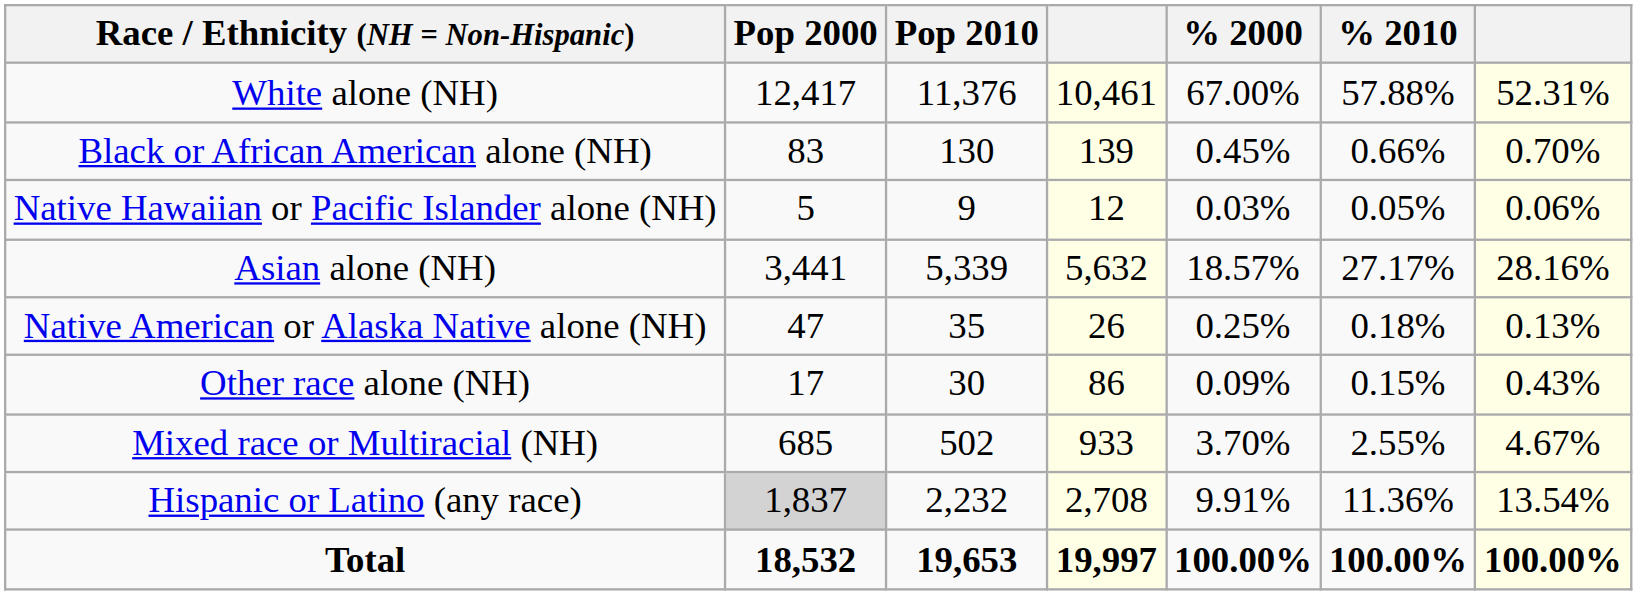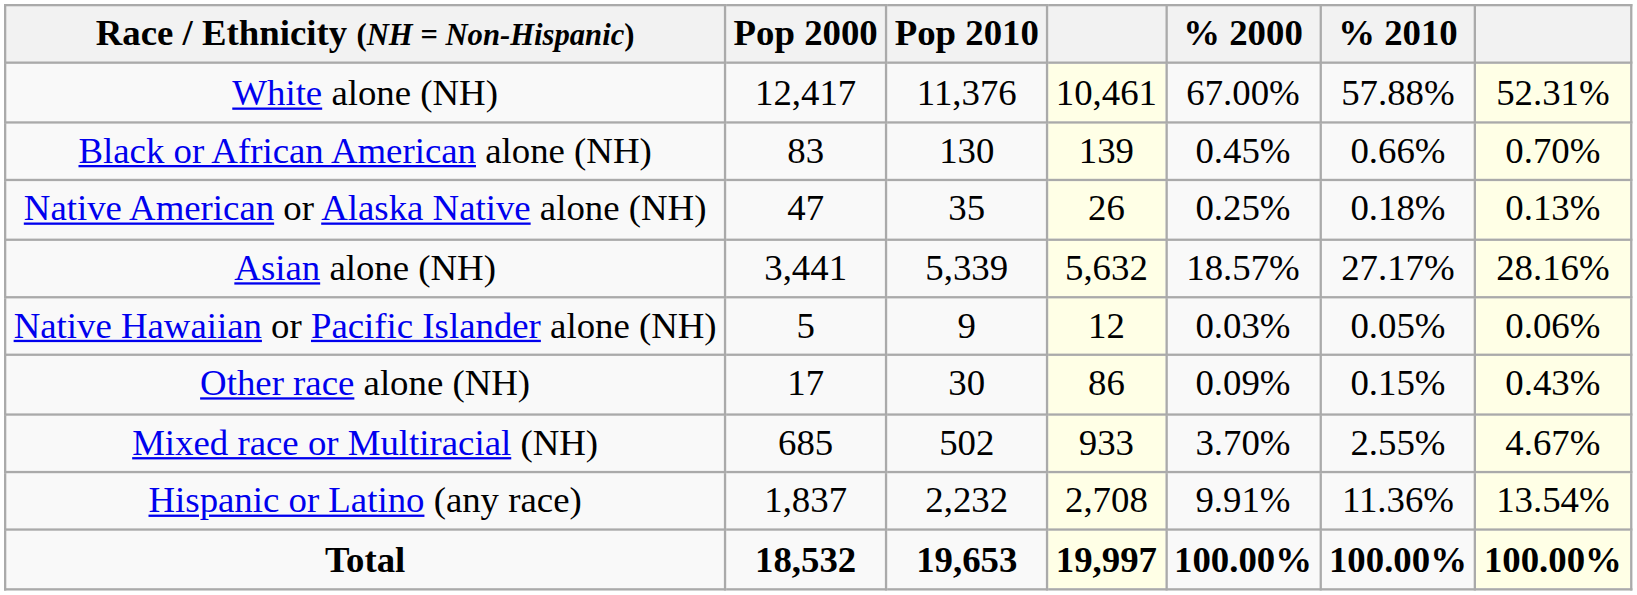rows swapped: (365, 325) <-> (365, 208)
(806, 500) lightgrey background -> (806, 500) no background
